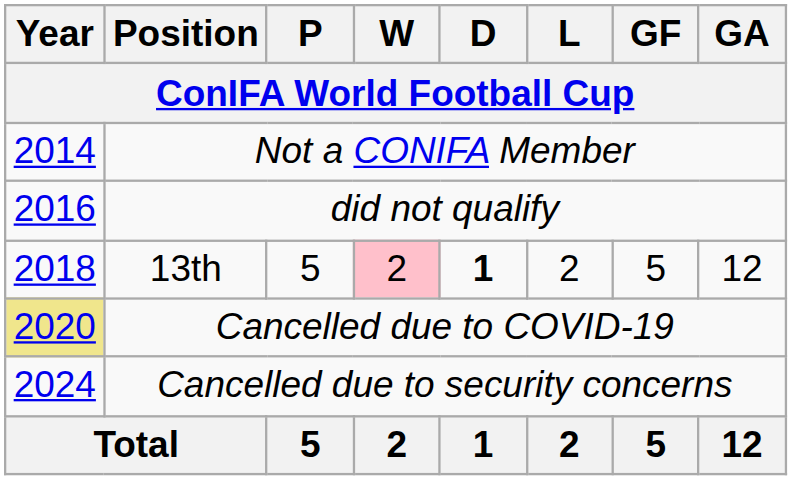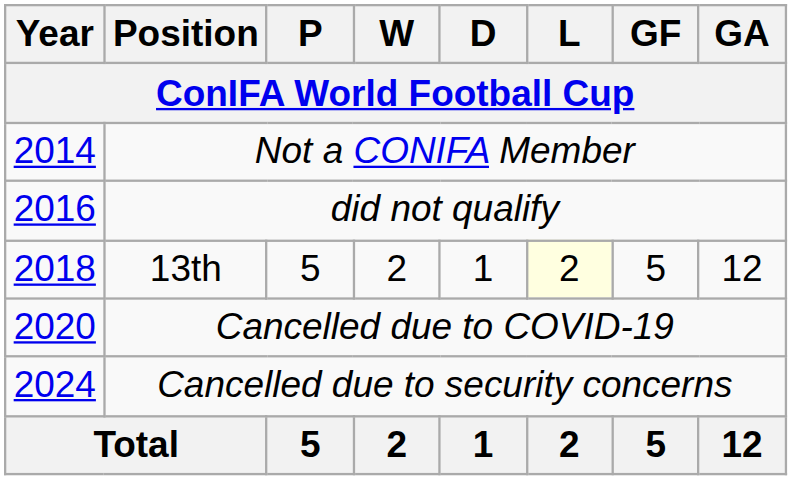(397, 268) pink background -> (397, 268) no background
(483, 268) bold -> (483, 268) normal
(569, 268) no background -> (569, 268) lightyellow background
(55, 326) khaki background -> (55, 326) no background
